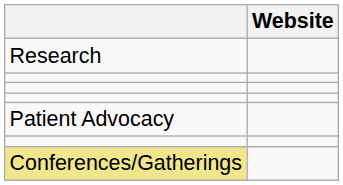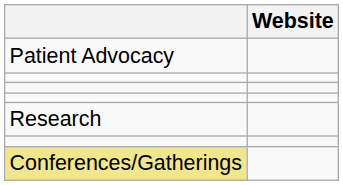(55, 55) Research -> (92, 55) Patient Advocacy
(92, 119) Patient Advocacy -> (55, 119) Research
